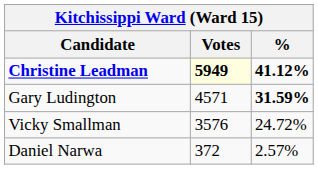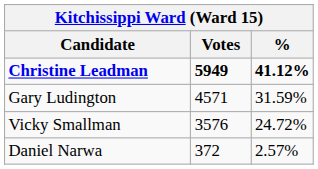(211, 71) lightyellow background -> (211, 71) no background
(282, 97) bold -> (281, 97) normal
